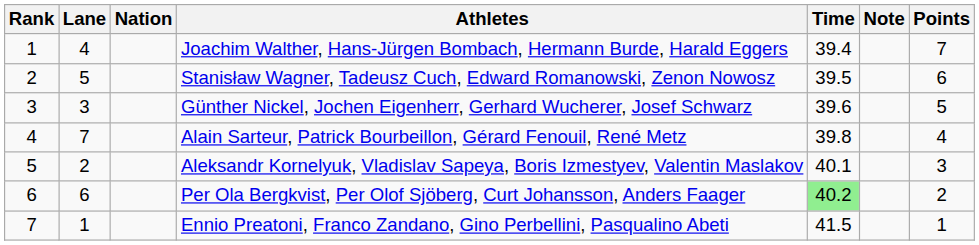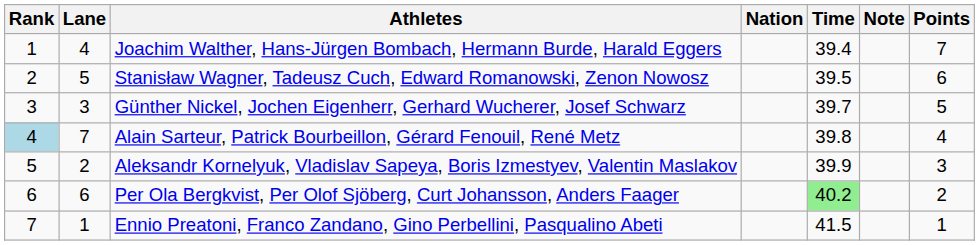columns swapped: (144, 19) <-> (492, 19)
(833, 107) 39.6 -> (833, 107) 39.7
(32, 136) no background -> (32, 136) lightblue background
(833, 166) 40.1 -> (833, 166) 39.9
